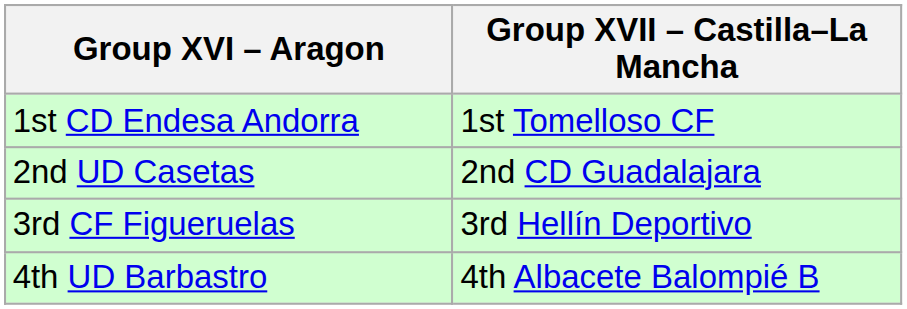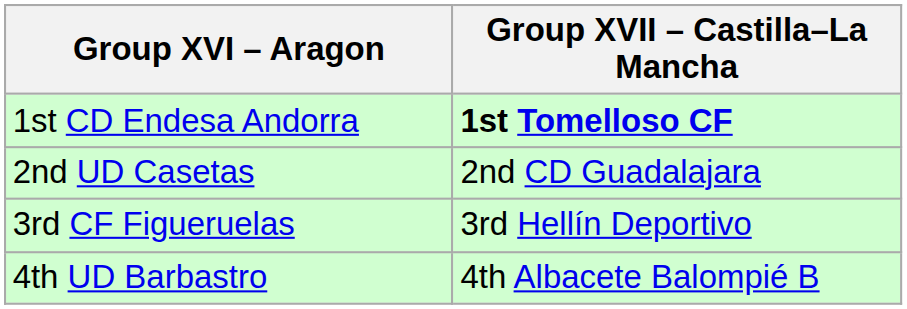(587, 119) normal -> (597, 119) bold
